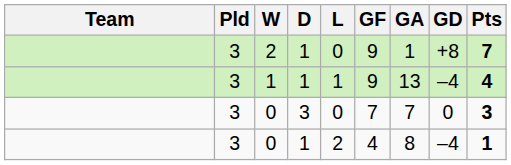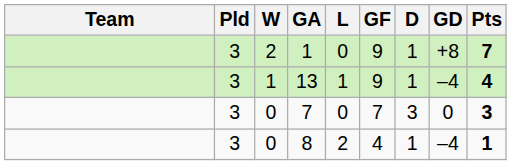columns swapped: (304, 19) <-> (410, 19)
